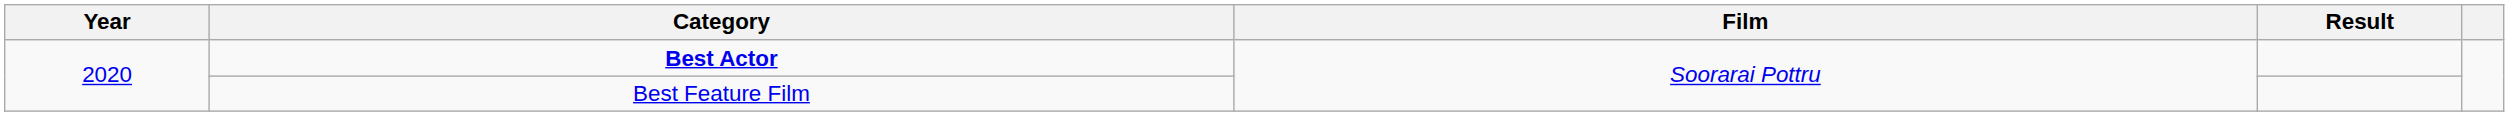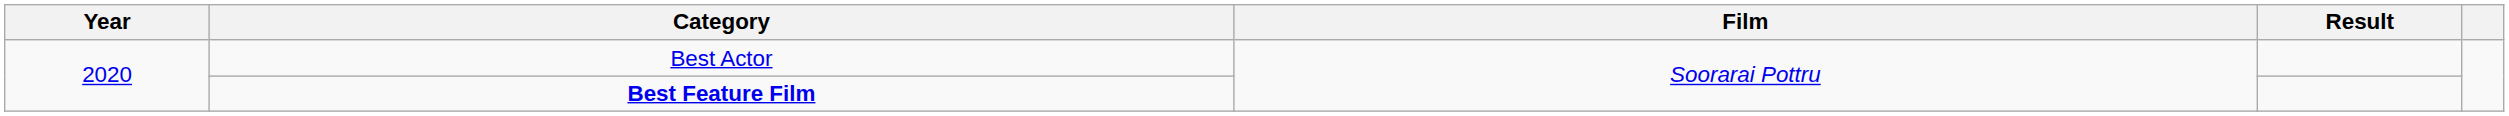(721, 57) bold -> (721, 57) normal
(721, 93) normal -> (721, 93) bold
